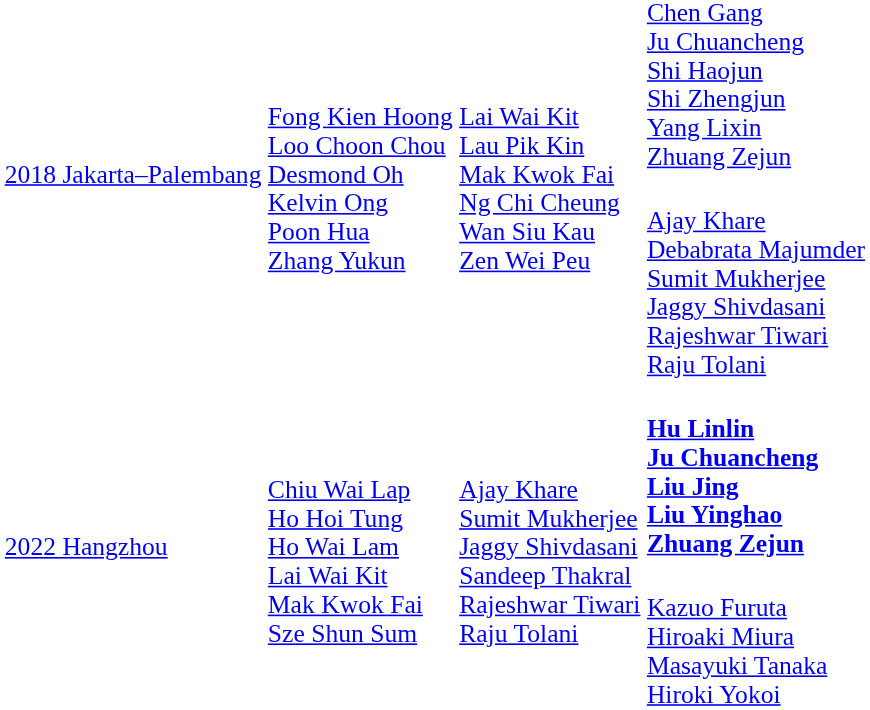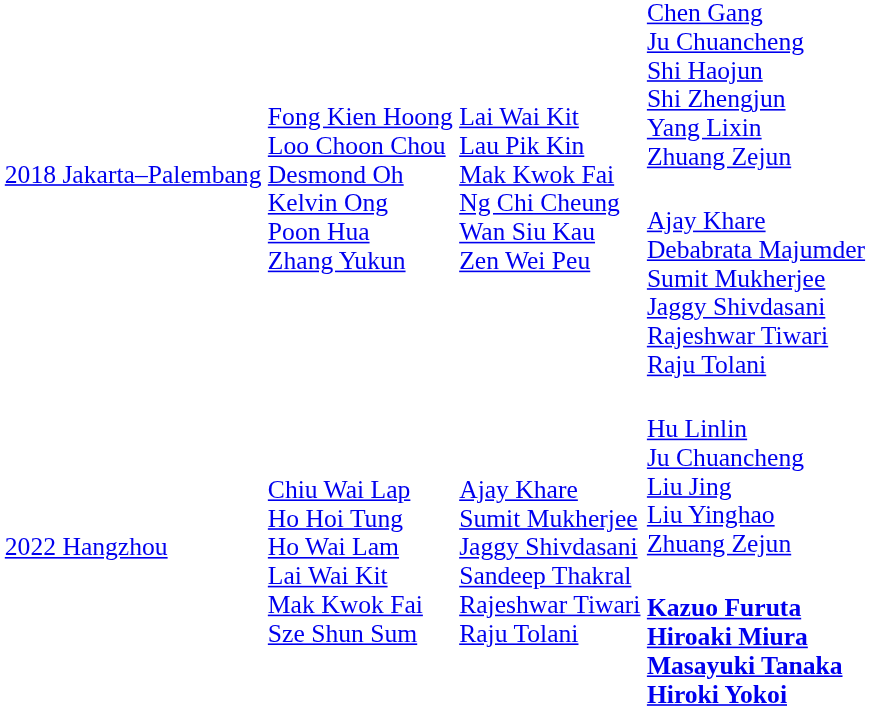(733, 486) bold -> (725, 486) normal
(737, 651) normal -> (745, 651) bold
